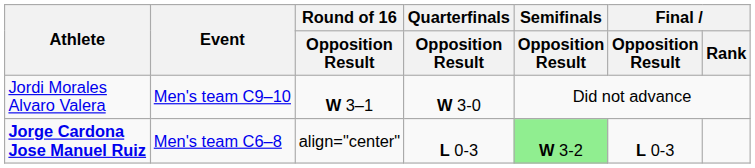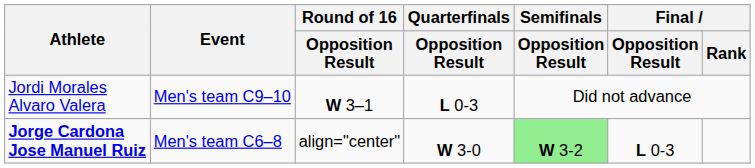(459, 106) W 3-0 -> (459, 106) L 0-3
(459, 150) L 0-3 -> (459, 150) W 3-0
